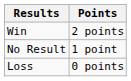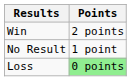(98, 67) no background -> (98, 67) lightgreen background
